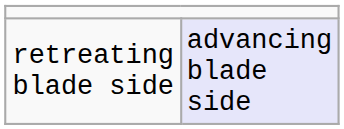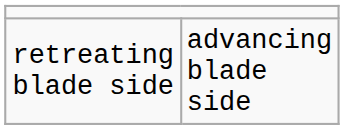(259, 72) lavender background -> (259, 72) no background
